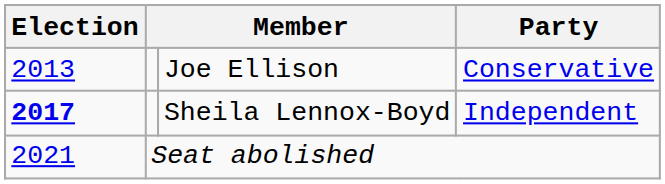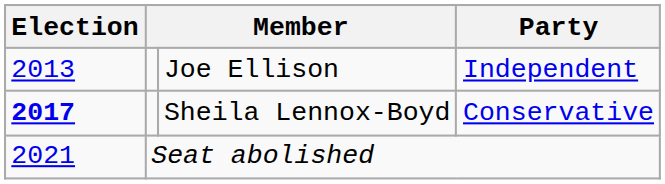(559, 70) Conservative -> (551, 70) Independent
(551, 113) Independent -> (559, 113) Conservative
